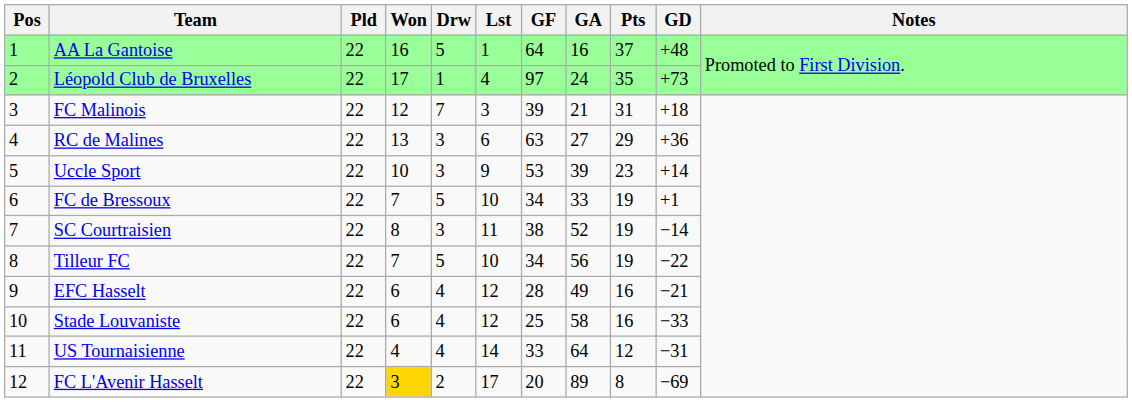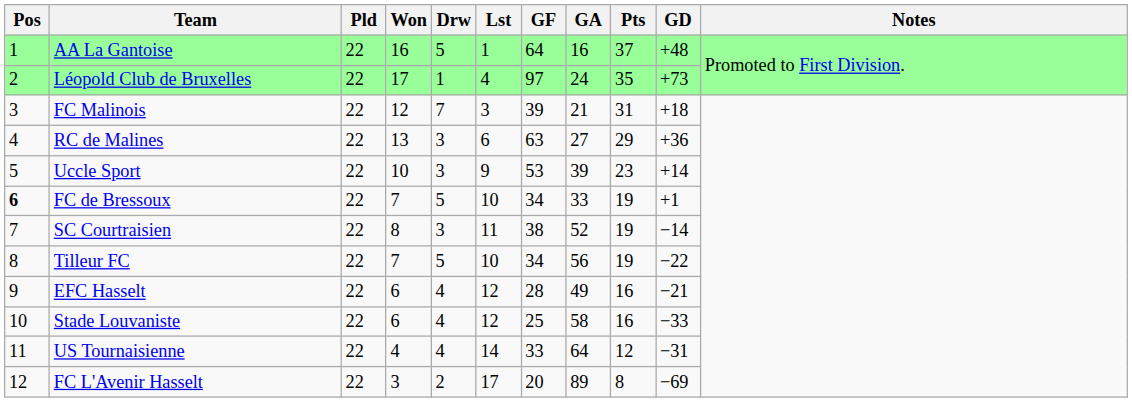(13, 200) normal -> (13, 200) bold
(395, 381) gold background -> (395, 381) no background
